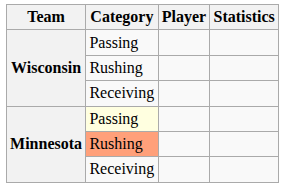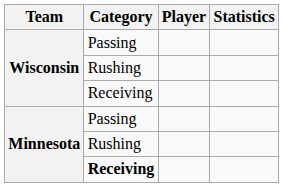(114, 118) lightyellow background -> (112, 118) no background
(116, 144) lightsalmon background -> (114, 144) no background
(122, 169) normal -> (121, 169) bold
